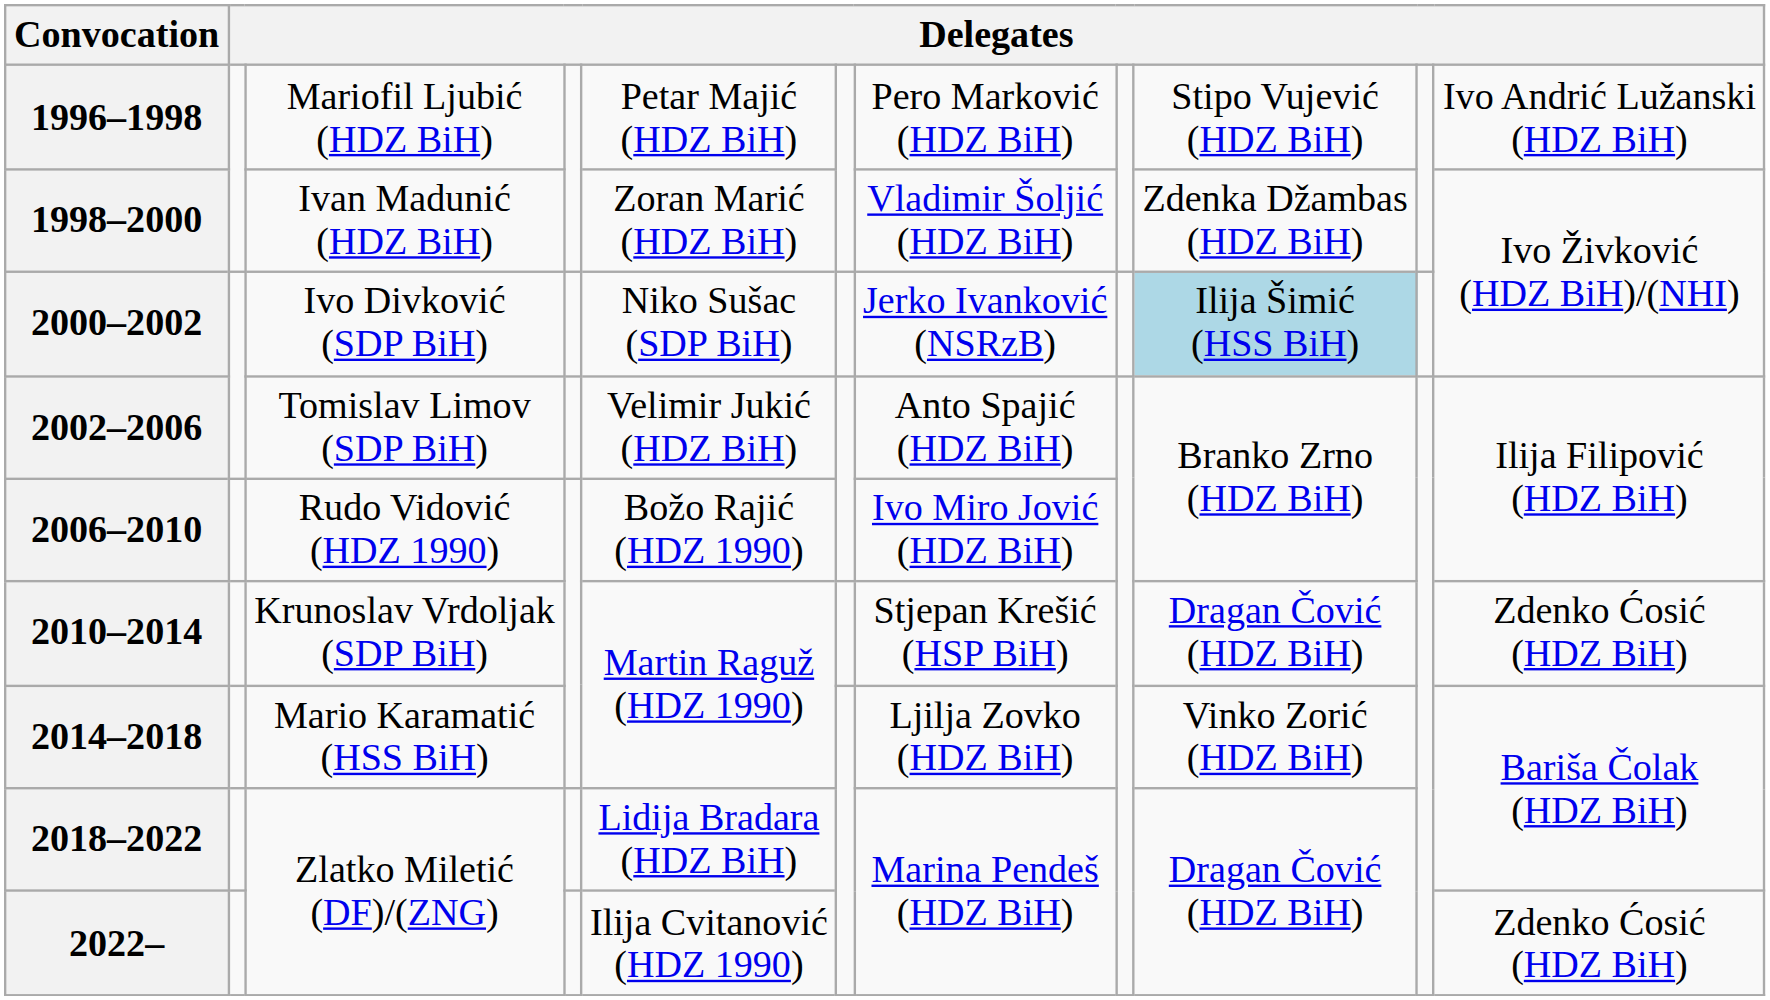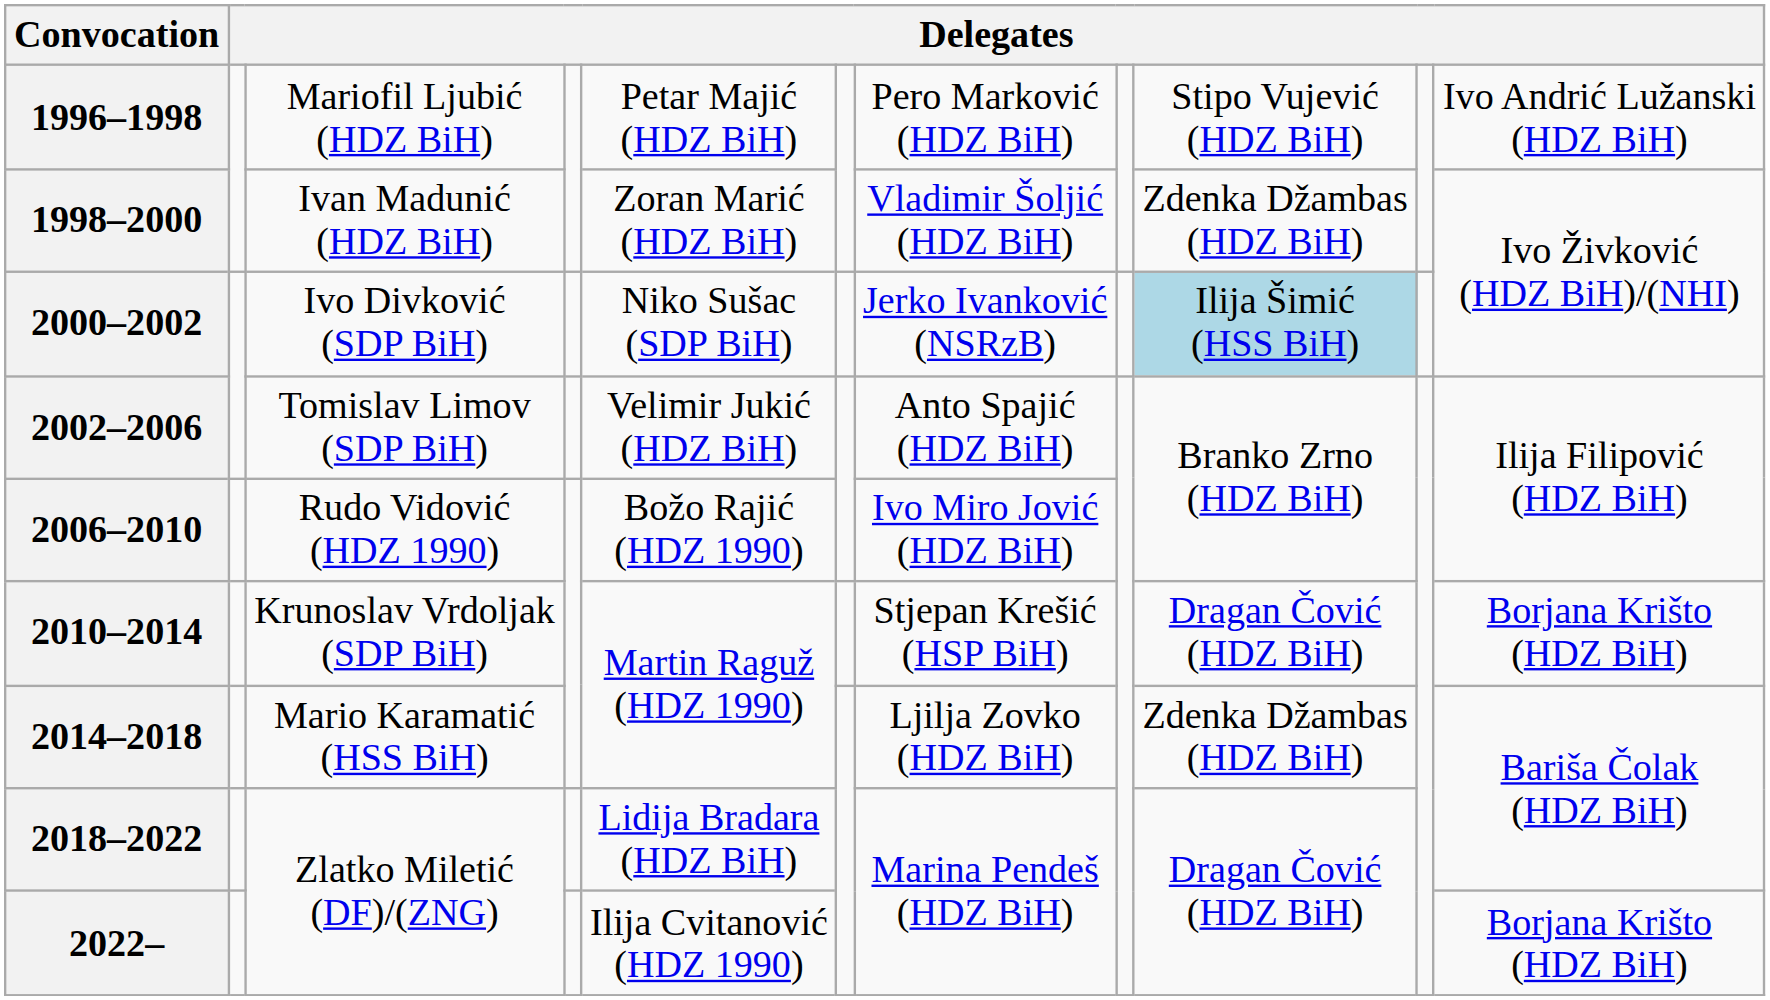(1599, 632) Zdenko Ćosić (HDZ BiH) -> (1599, 632) Borjana Krišto (HDZ BiH)
(1275, 735) Vinko Zorić (HDZ BiH) -> (1275, 735) Zdenka Džambas (HDZ BiH)
(1599, 942) Zdenko Ćosić (HDZ BiH) -> (1599, 942) Borjana Krišto (HDZ BiH)
